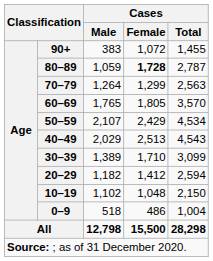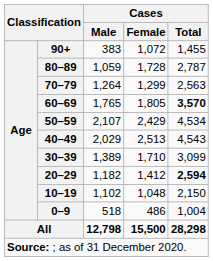(151, 68) bold -> (151, 68) normal
(191, 104) normal -> (191, 104) bold
(191, 176) normal -> (191, 176) bold
